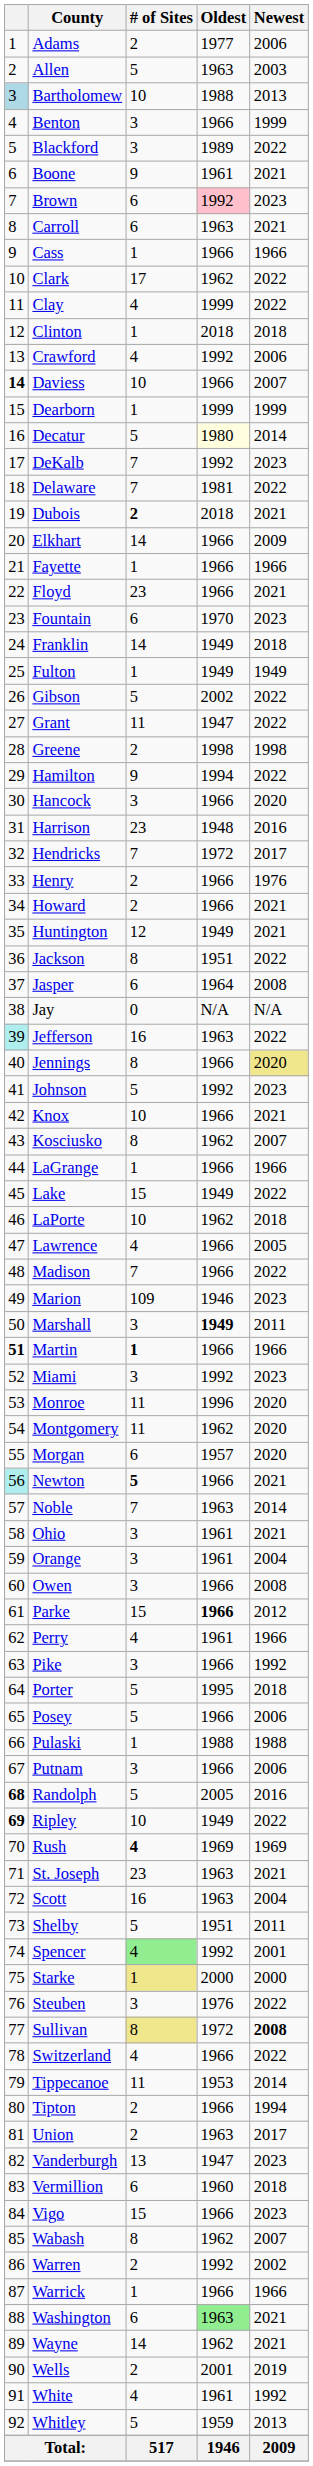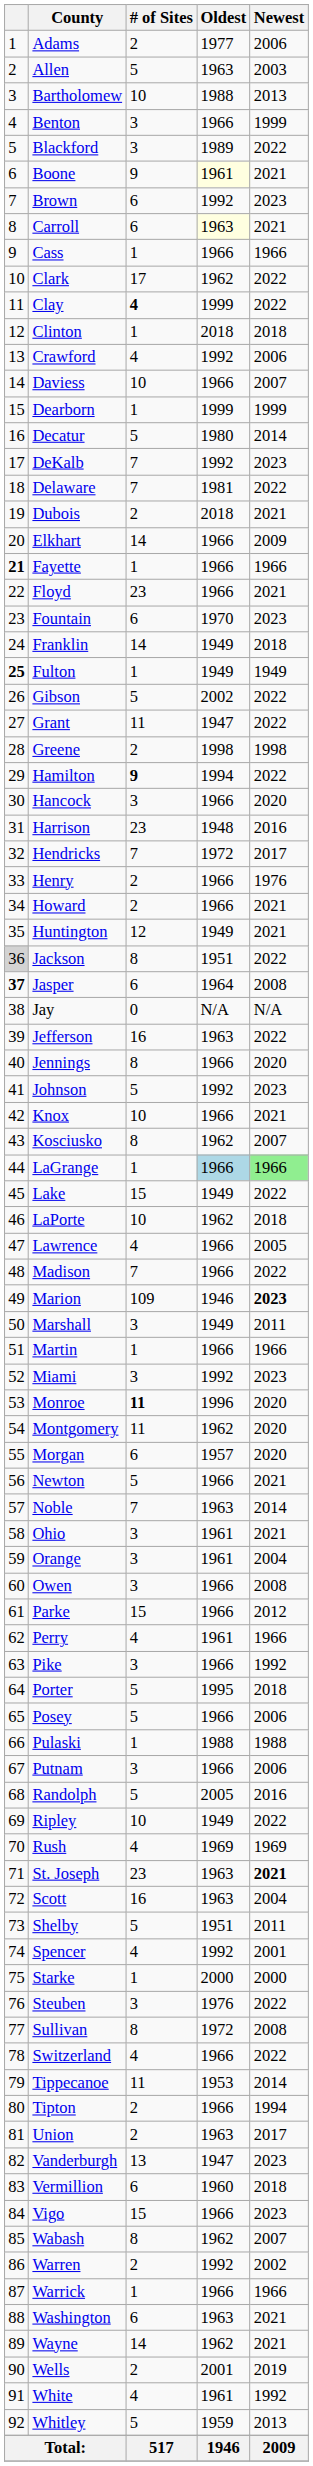(12, 95) lightblue background -> (12, 95) no background
(217, 174) no background -> (217, 174) lightyellow background
(217, 200) pink background -> (217, 200) no background
(217, 226) no background -> (217, 226) lightyellow background
(134, 305) normal -> (134, 305) bold
(17, 383) bold -> (17, 383) normal
(217, 435) lightyellow background -> (217, 435) no background
(134, 514) bold -> (134, 514) normal
(17, 566) normal -> (17, 566) bold
(17, 670) normal -> (17, 670) bold
(134, 775) normal -> (134, 775) bold
(17, 958) no background -> (17, 958) lightgrey background
(17, 984) normal -> (17, 984) bold
(17, 1036) paleturquoise background -> (17, 1036) no background
(270, 1063) khaki background -> (270, 1063) no background
(217, 1167) no background -> (217, 1167) lightblue background
(270, 1167) no background -> (270, 1167) lightgreen background
(270, 1298) normal -> (270, 1298) bold
(217, 1324) bold -> (217, 1324) normal
(17, 1350) bold -> (17, 1350) normal
(134, 1350) bold -> (134, 1350) normal
(138, 1402) normal -> (137, 1402) bold
(17, 1481) paleturquoise background -> (17, 1481) no background
(134, 1481) bold -> (134, 1481) normal
(217, 1611) bold -> (217, 1611) normal
(17, 1794) bold -> (17, 1794) normal
(17, 1820) bold -> (17, 1820) normal
(134, 1847) bold -> (134, 1847) normal
(270, 1873) normal -> (270, 1873) bold
(134, 1951) lightgreen background -> (134, 1951) no background
(134, 1977) khaki background -> (134, 1977) no background
(134, 2030) khaki background -> (134, 2030) no background
(270, 2030) bold -> (270, 2030) normal
(217, 2317) lightgreen background -> (217, 2317) no background
